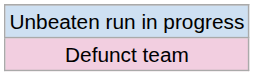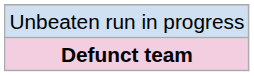(127, 54) normal -> (127, 54) bold
